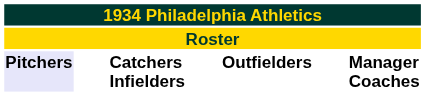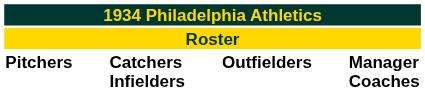(39, 62) lavender background -> (39, 62) no background
